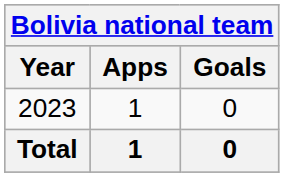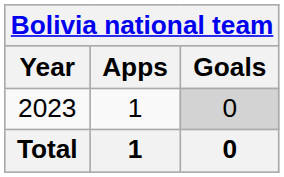(230, 108) no background -> (230, 108) lightgrey background
